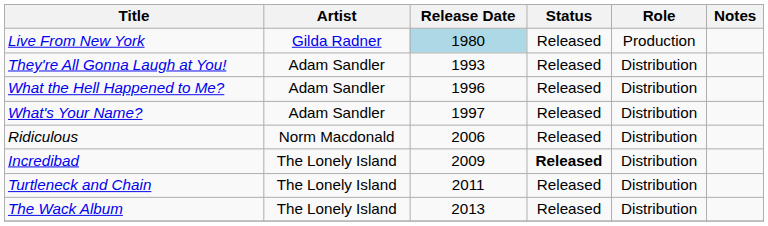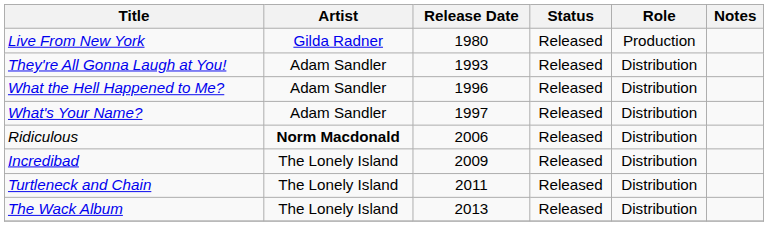(468, 40) lightblue background -> (471, 40) no background
(337, 137) normal -> (338, 137) bold
(569, 161) bold -> (571, 161) normal
